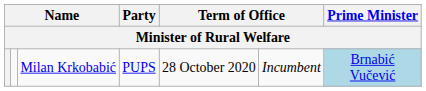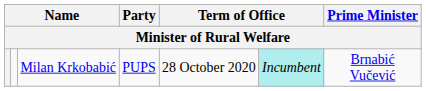(291, 67) no background -> (291, 67) paleturquoise background
(373, 67) lightblue background -> (373, 67) no background
